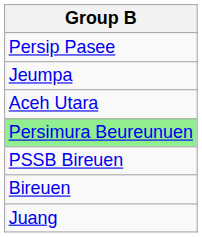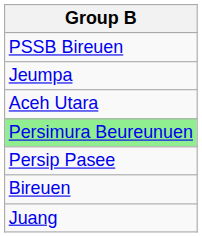(62, 47) Persip Pasee -> (66, 47) PSSB Bireuen
(66, 160) PSSB Bireuen -> (62, 160) Persip Pasee
